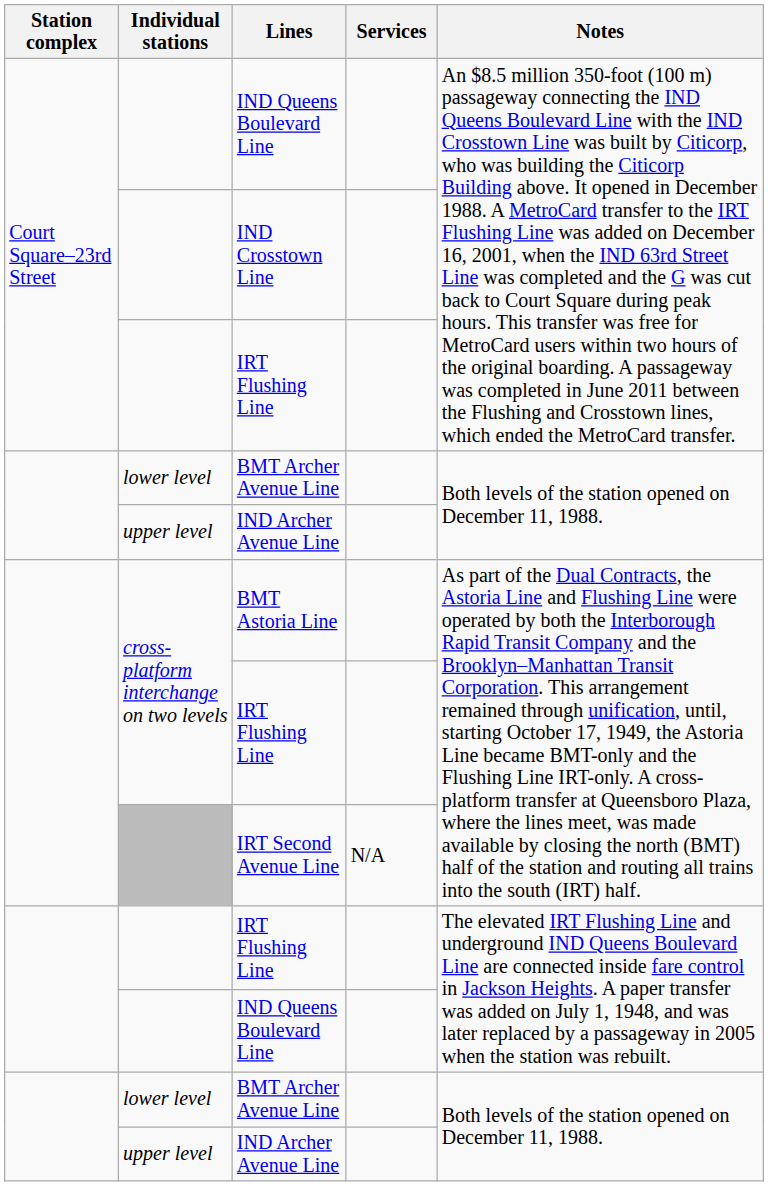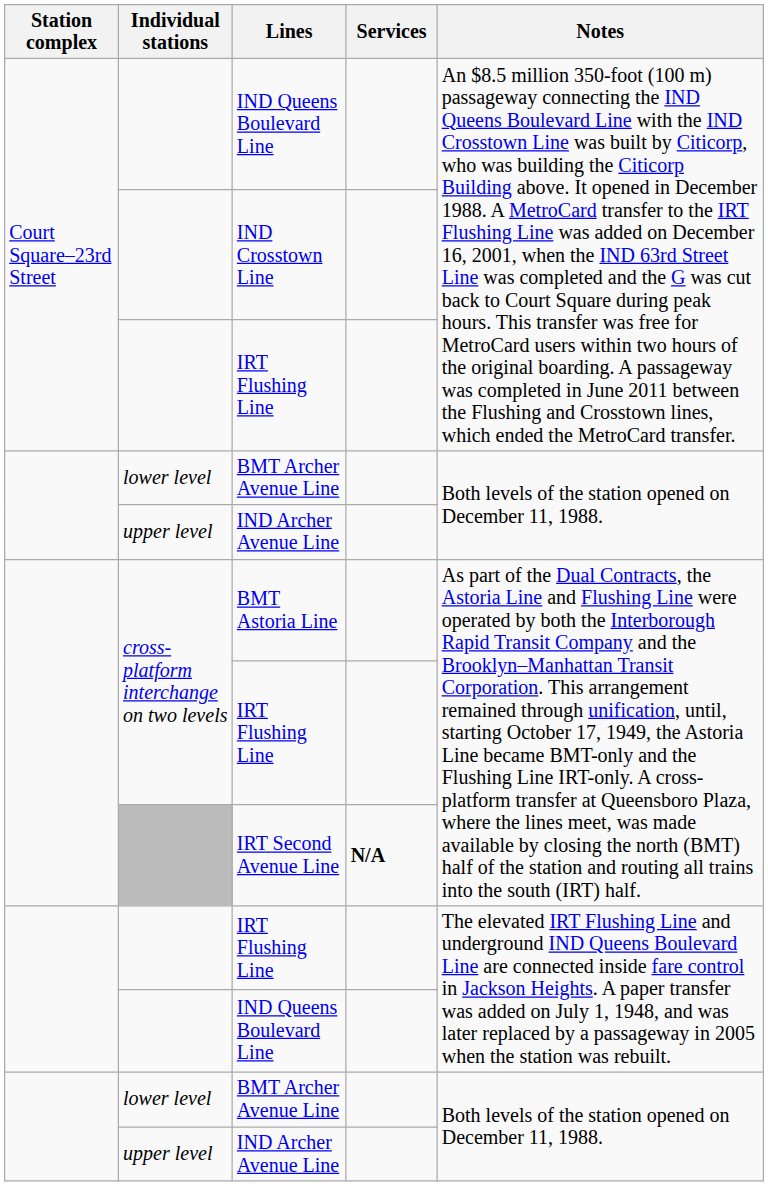(368, 854) normal -> (368, 854) bold
